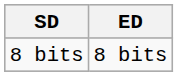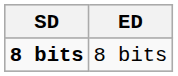(47, 55) normal -> (47, 55) bold
